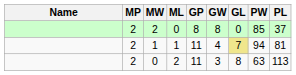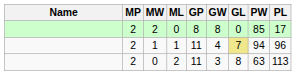(280, 29) 37 -> (280, 29) 17
(280, 45) 81 -> (280, 45) 96
